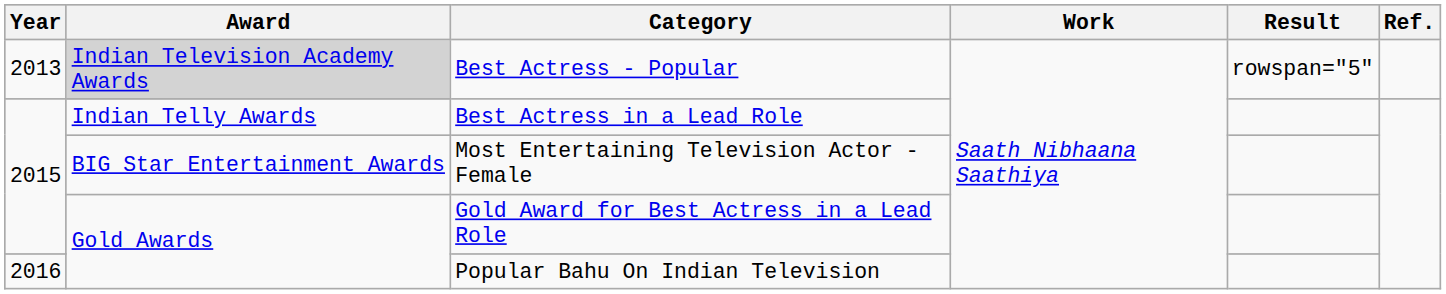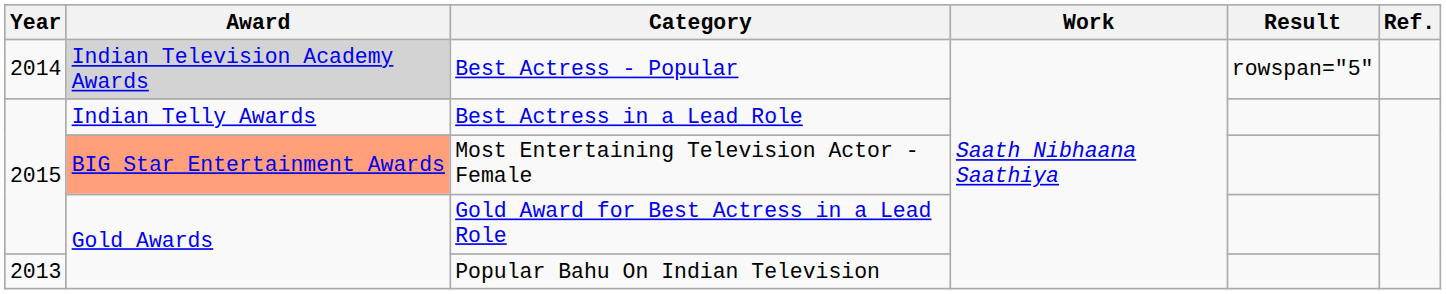(36, 70) 2013 -> (36, 70) 2014
(258, 164) no background -> (258, 164) lightsalmon background
(36, 271) 2016 -> (36, 271) 2013
